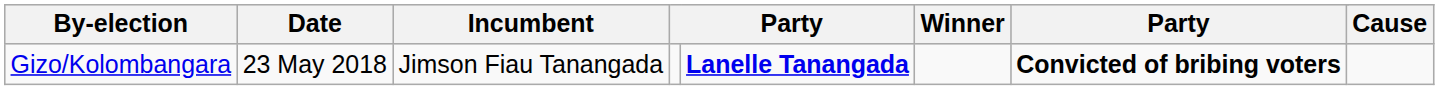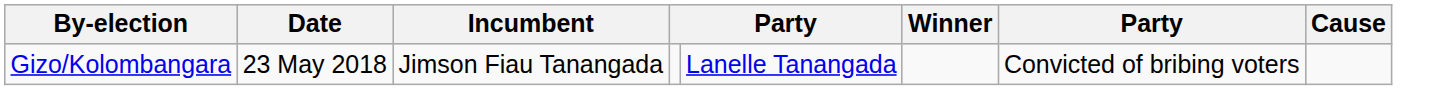(797, 63) bold -> (791, 63) normal
(1179, 63) bold -> (1152, 63) normal
